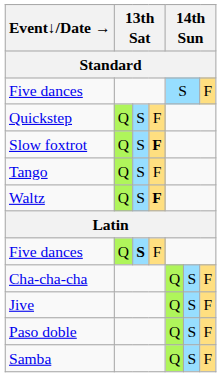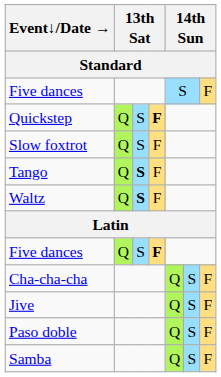(157, 118) normal -> (157, 118) bold
(157, 144) bold -> (157, 144) normal
(141, 171) normal -> (141, 171) bold
(141, 198) normal -> (141, 198) bold
(157, 198) bold -> (157, 198) normal
(141, 251) bold -> (141, 251) normal
(157, 251) normal -> (157, 251) bold
